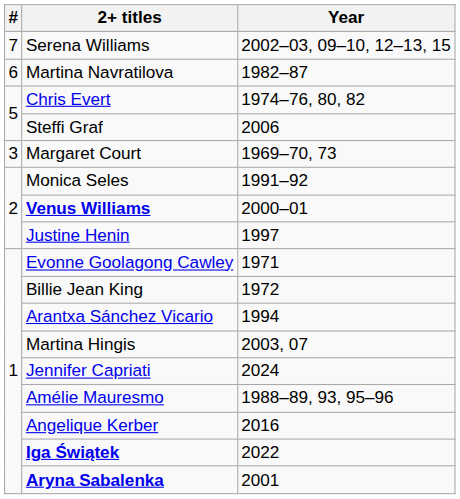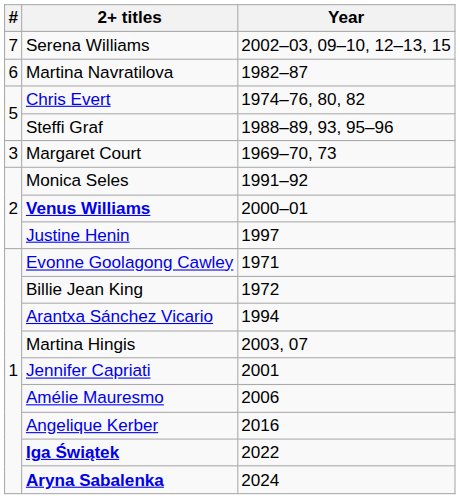(260, 126) 2006 -> (317, 126) 1988–89, 93, 95–96
(260, 371) 2024 -> (260, 371) 2001
(317, 398) 1988–89, 93, 95–96 -> (260, 398) 2006
(260, 479) 2001 -> (260, 479) 2024
